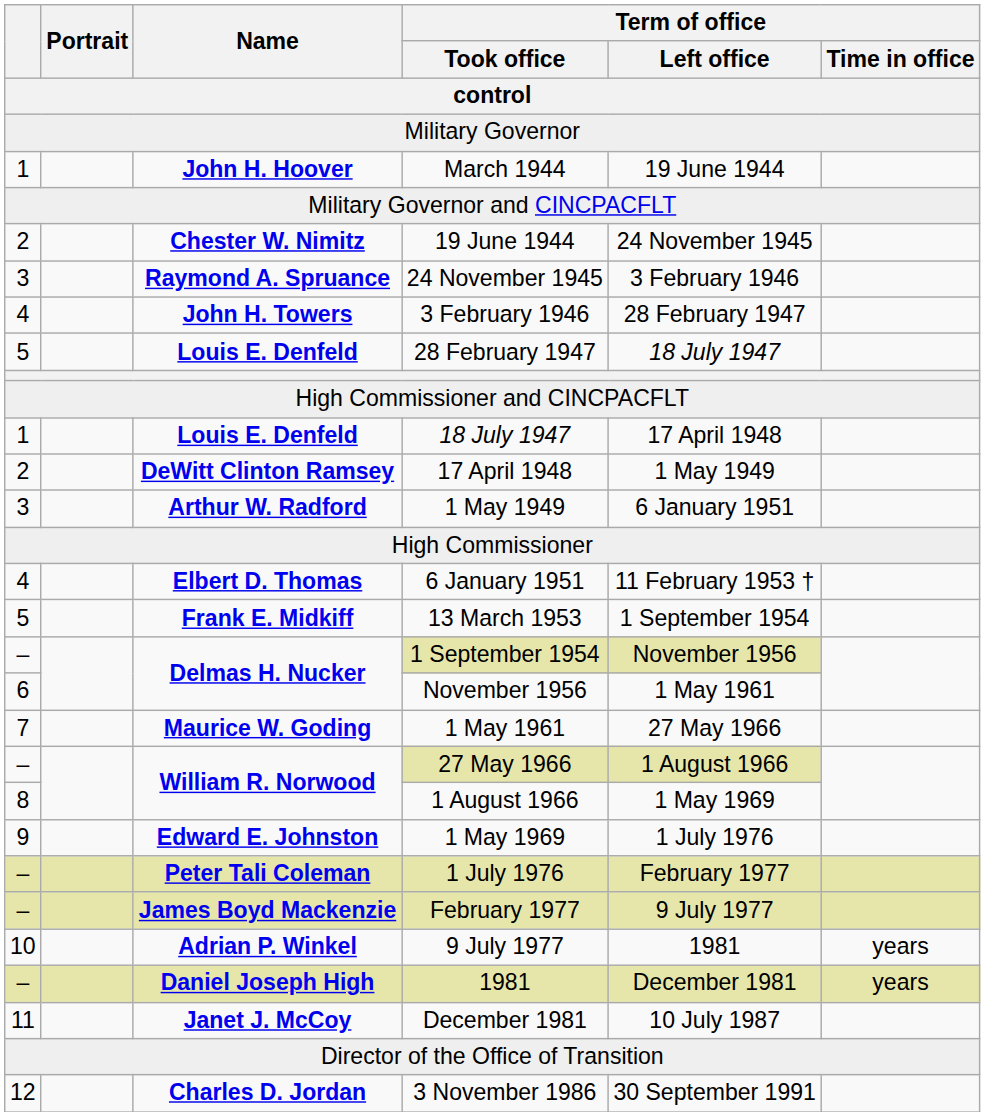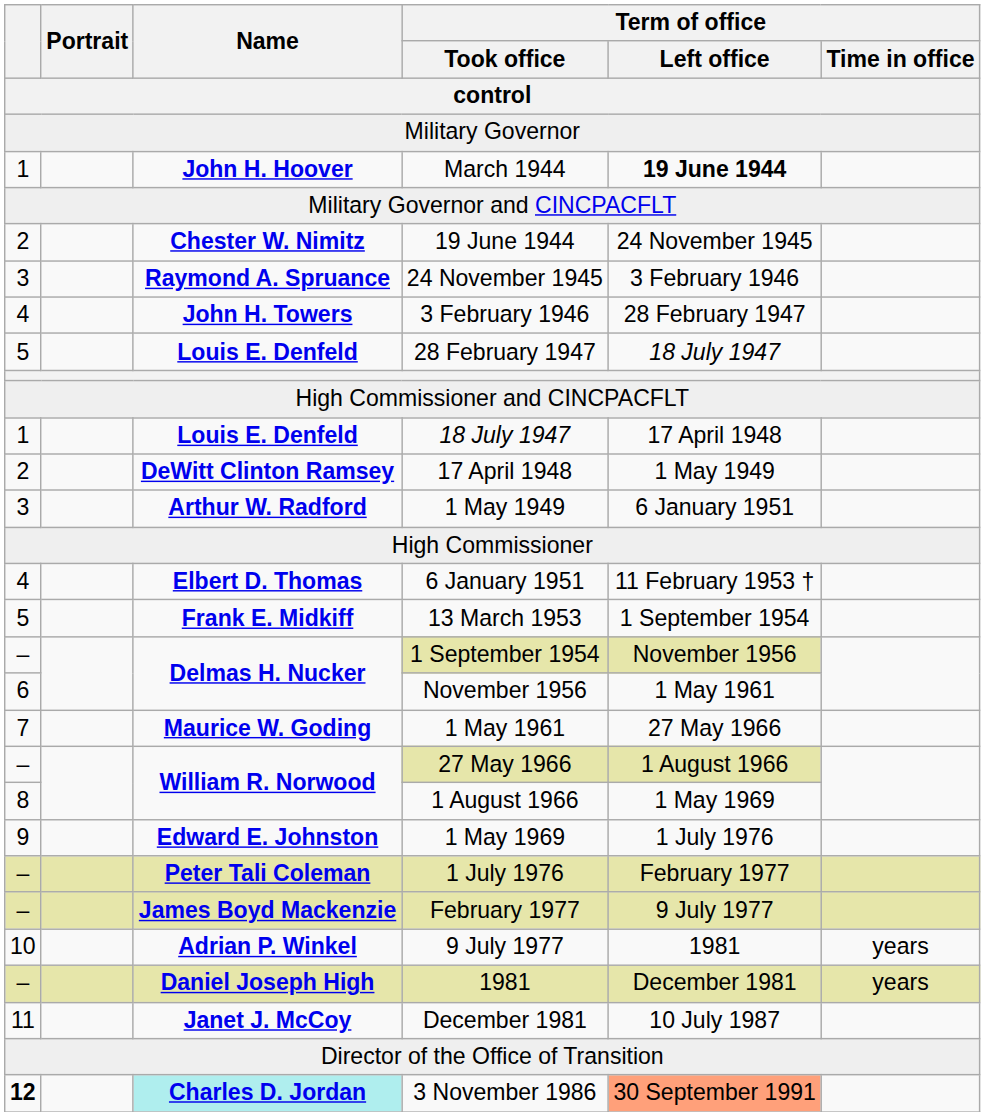(715, 168) normal -> (715, 168) bold
(23, 1093) normal -> (23, 1093) bold
(268, 1093) no background -> (268, 1093) paleturquoise background
(715, 1093) no background -> (715, 1093) lightsalmon background
